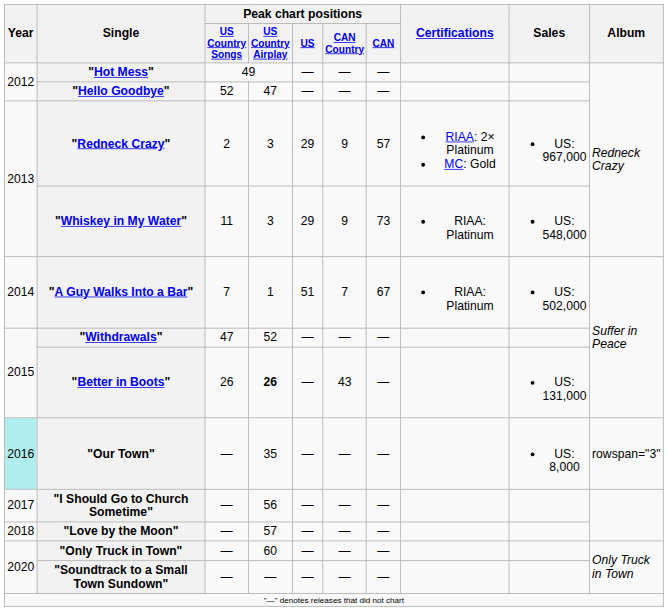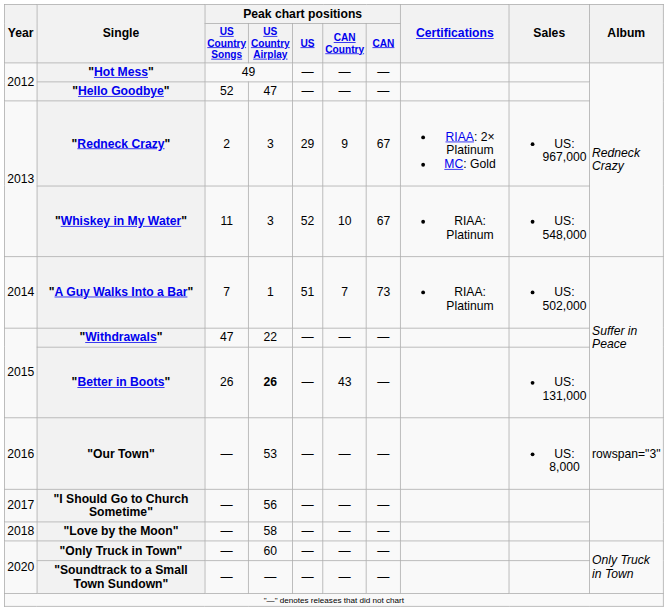(383, 143) 57 -> (383, 143) 67
(307, 221) 29 -> (307, 221) 52
(345, 221) 9 -> (345, 221) 10
(383, 221) 73 -> (383, 221) 67
(383, 292) 67 -> (383, 292) 73
(270, 337) 52 -> (270, 337) 22
(21, 453) paleturquoise background -> (21, 453) no background
(270, 453) 35 -> (270, 453) 53
(270, 531) 57 -> (270, 531) 58
